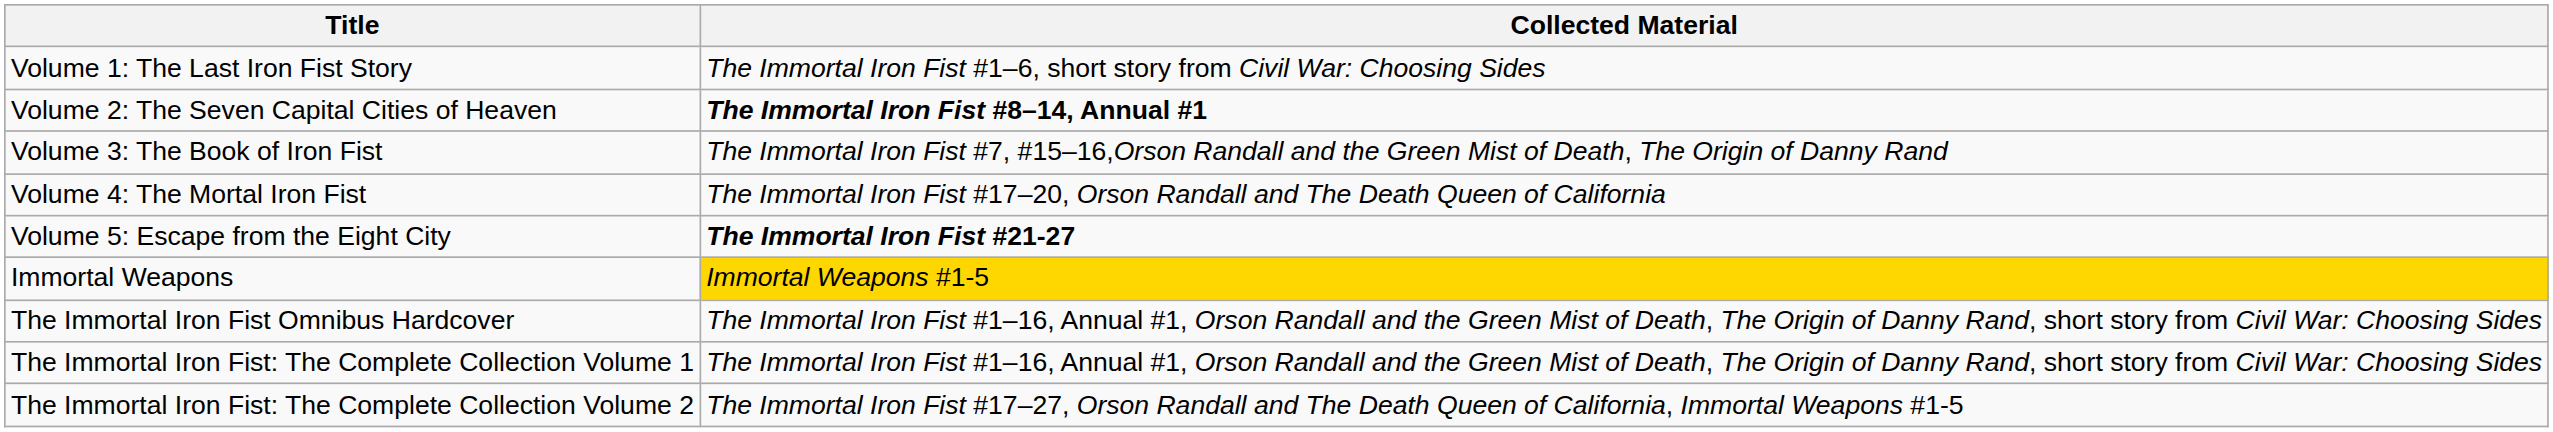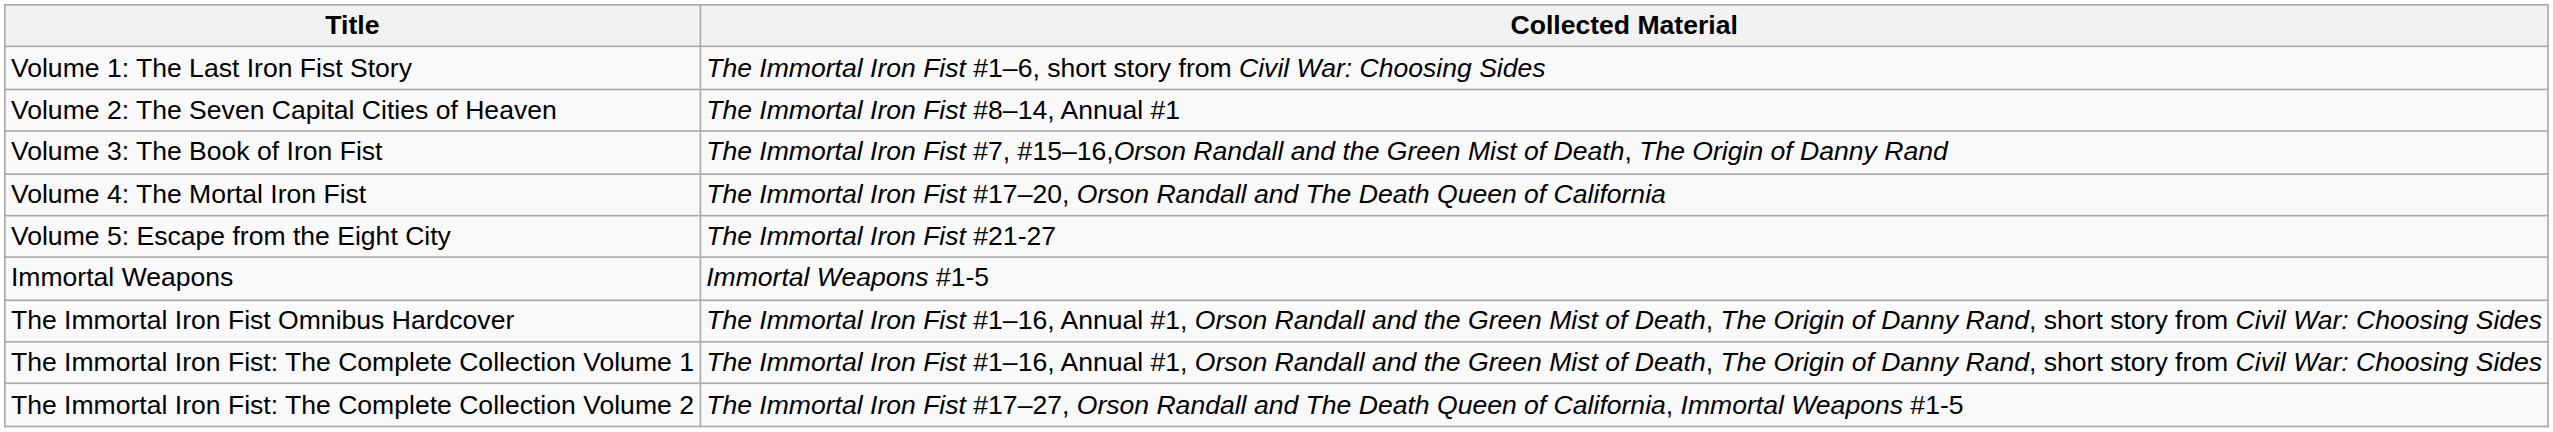(957, 109) bold -> (943, 109) normal
(891, 236) bold -> (881, 236) normal
(848, 278) gold background -> (848, 278) no background
